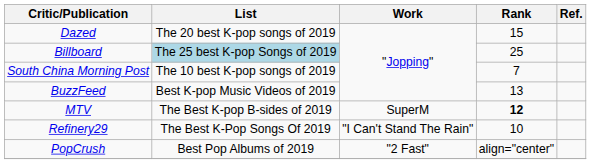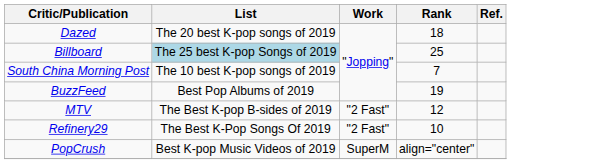(516, 33) 15 -> (437, 33) 18
(246, 91) Best K-pop Music Videos of 2019 -> (246, 91) Best Pop Albums of 2019
(516, 91) 13 -> (437, 91) 19
(408, 110) SuperM -> (368, 110) "2 Fast"
(516, 110) bold -> (437, 110) normal
(408, 129) "I Can't Stand The Rain" -> (368, 129) "2 Fast"
(246, 149) Best Pop Albums of 2019 -> (246, 149) Best K-pop Music Videos of 2019
(408, 149) "2 Fast" -> (368, 149) SuperM
